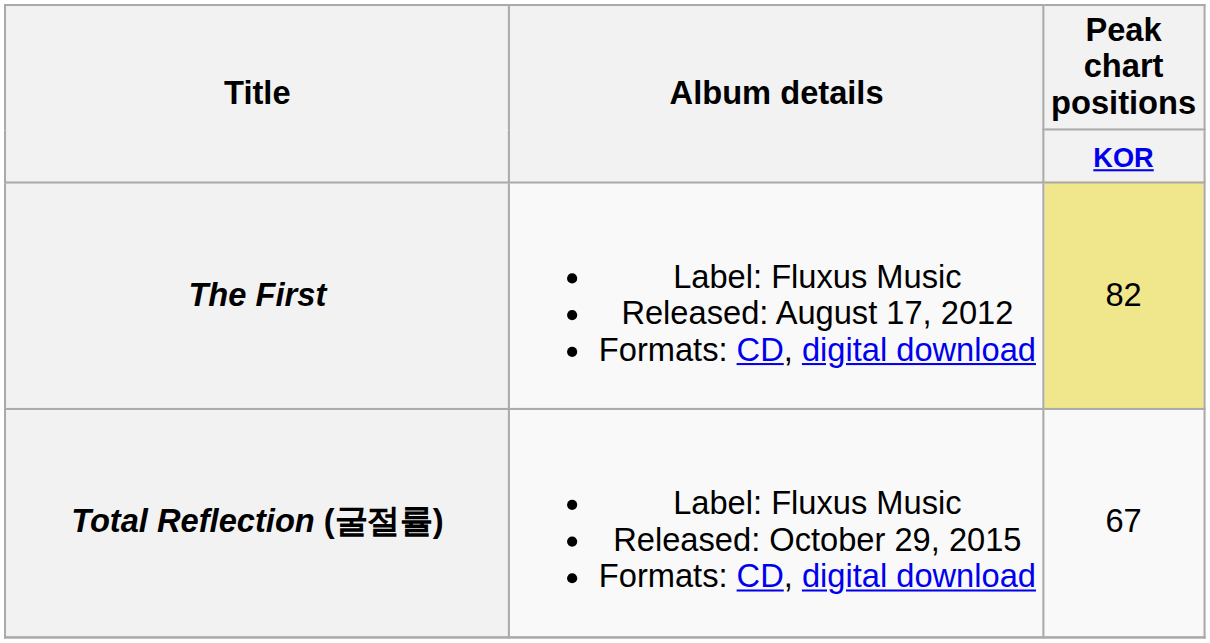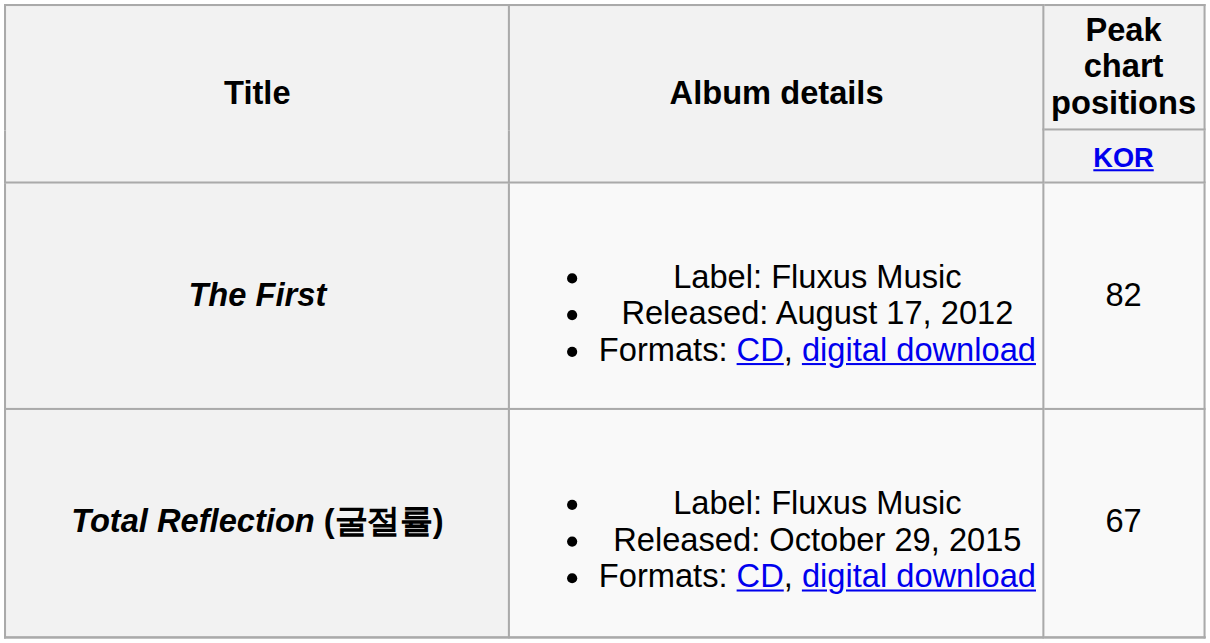(1124, 295) khaki background -> (1124, 295) no background
